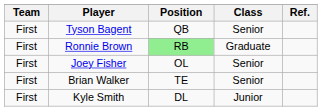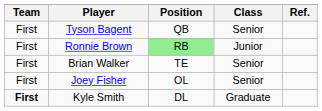(248, 47) Graduate -> (248, 47) Junior
rows swapped: (99, 81) <-> (99, 64)
(27, 98) normal -> (27, 98) bold
(248, 98) Junior -> (248, 98) Graduate
